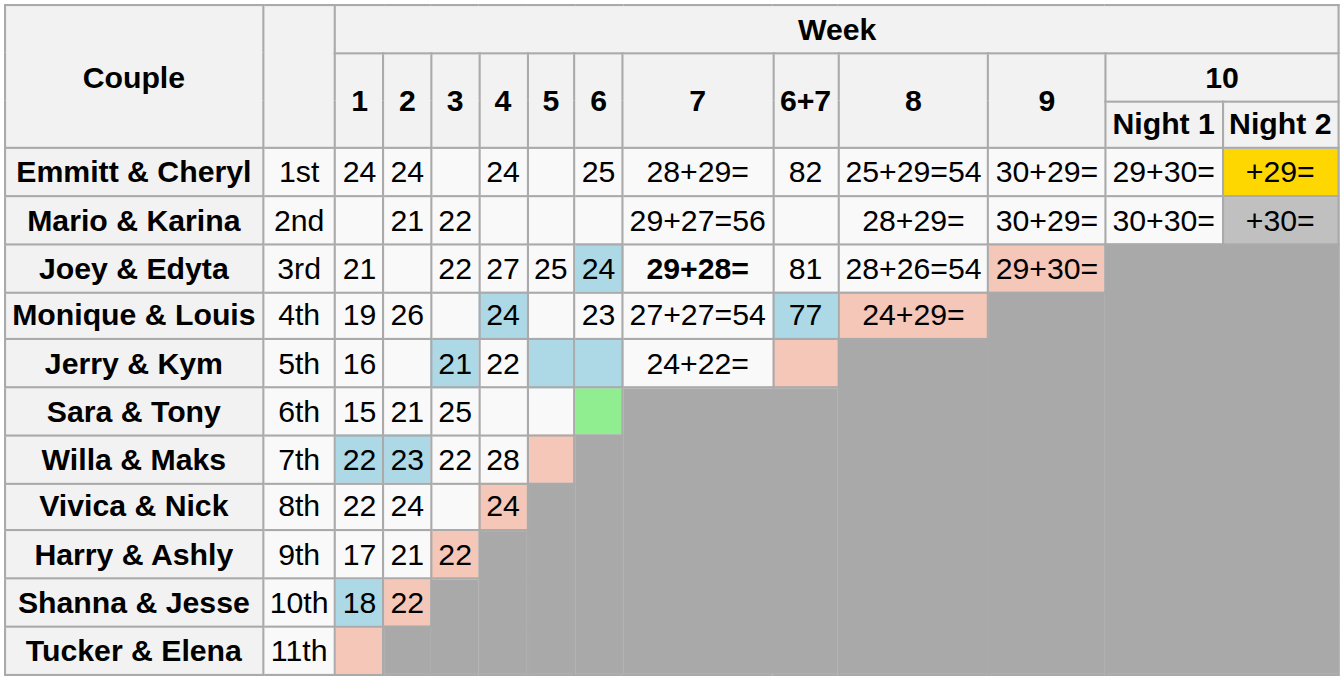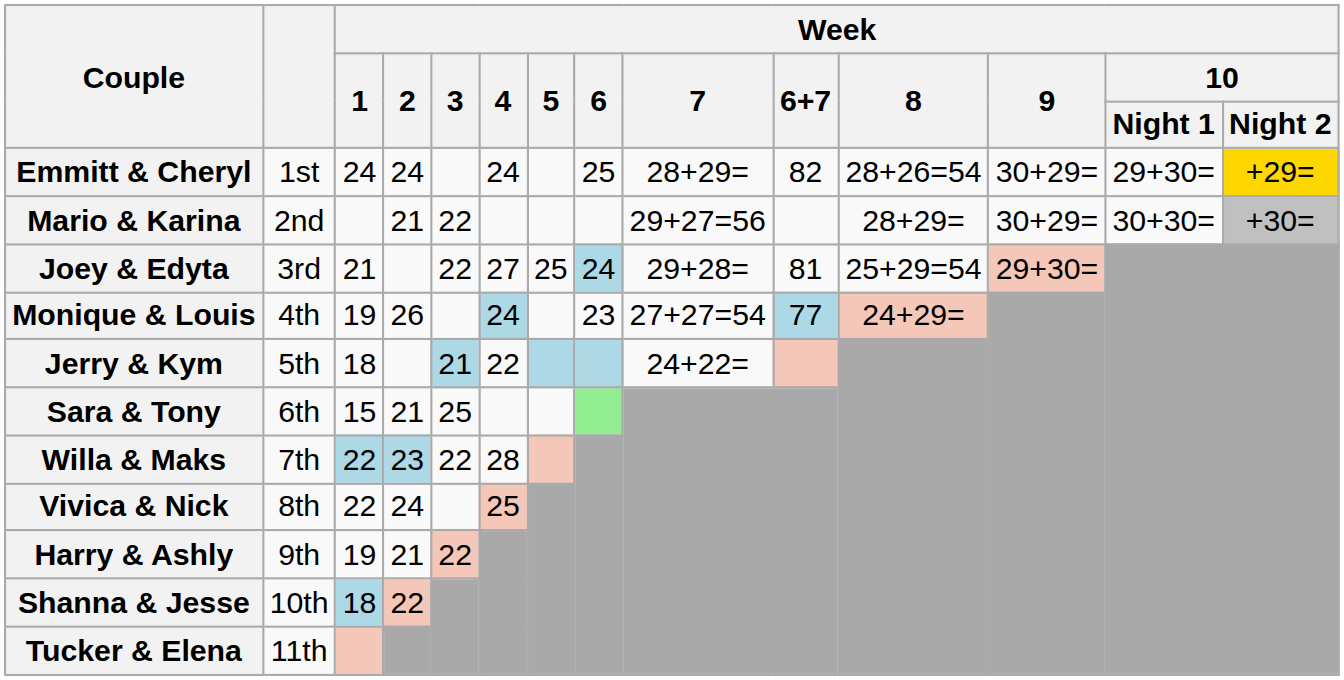(913, 173) 25+29=54 -> (913, 173) 28+26=54
(698, 268) bold -> (698, 268) normal
(913, 268) 28+26=54 -> (913, 268) 25+29=54
(360, 364) 16 -> (360, 364) 18
(503, 507) 24 -> (503, 507) 25
(360, 555) 17 -> (360, 555) 19
